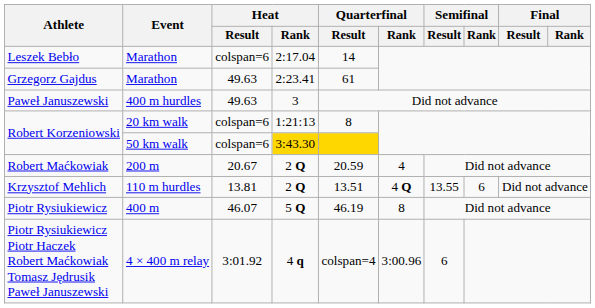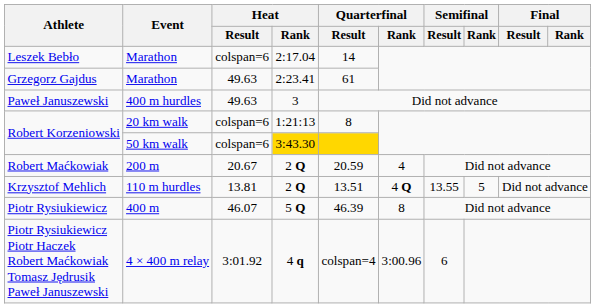(481, 187) 6 -> (481, 187) 5
(348, 209) 46.19 -> (348, 209) 46.39
